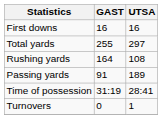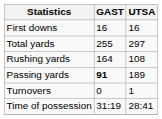(102, 75) normal -> (102, 75) bold
rows swapped: (29, 106) <-> (49, 91)
